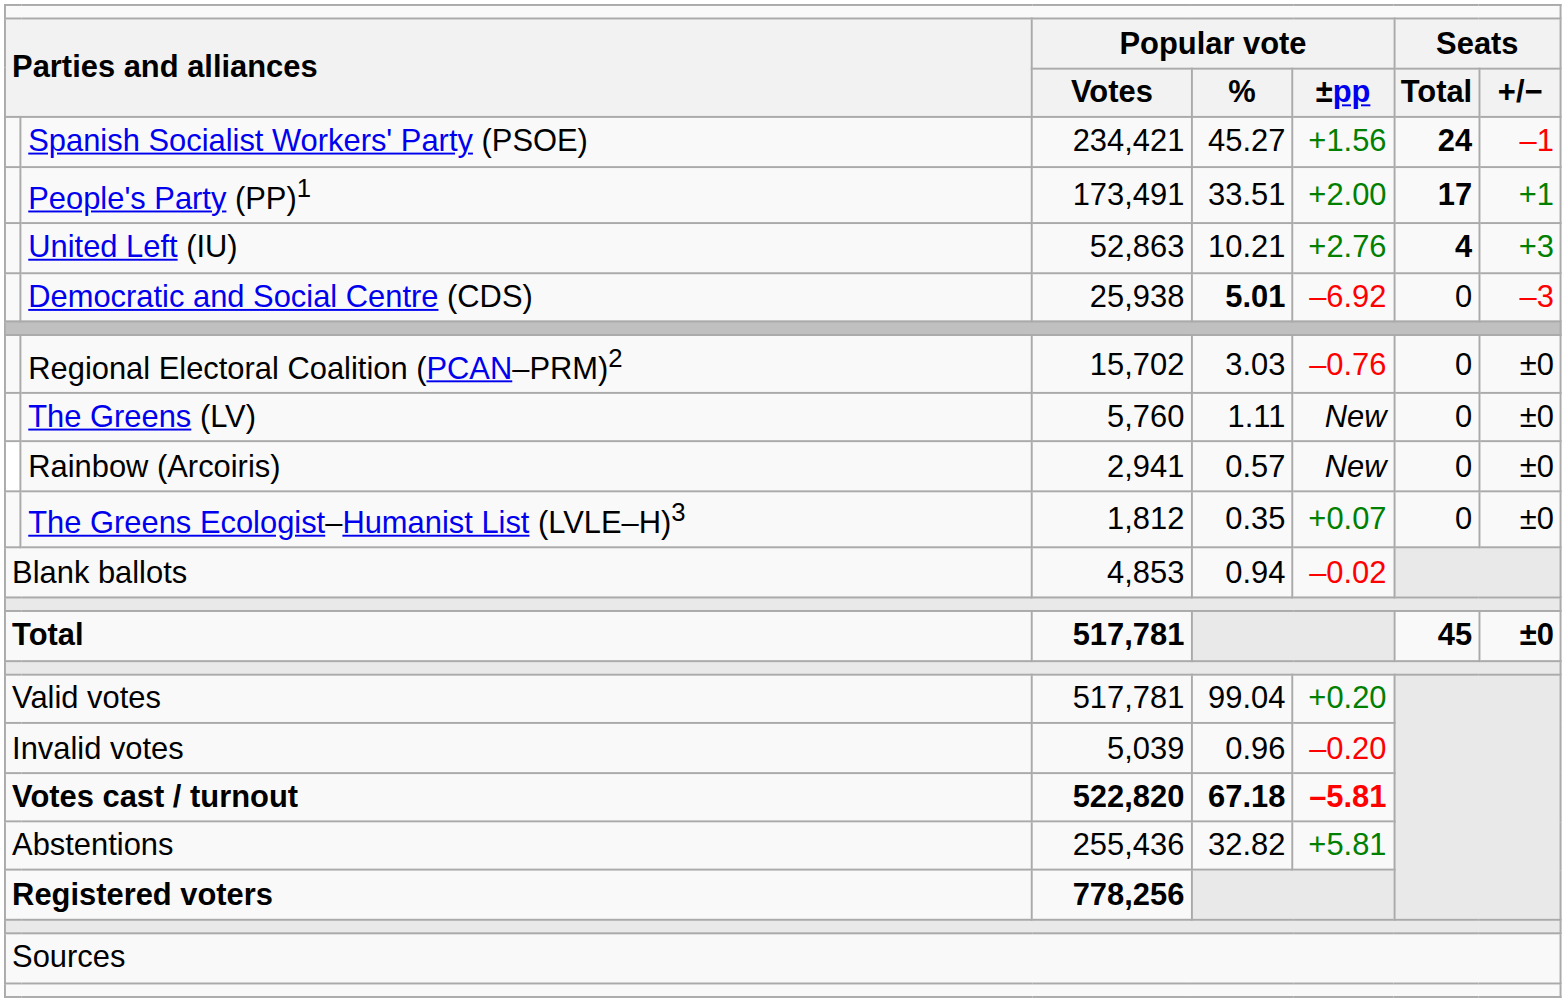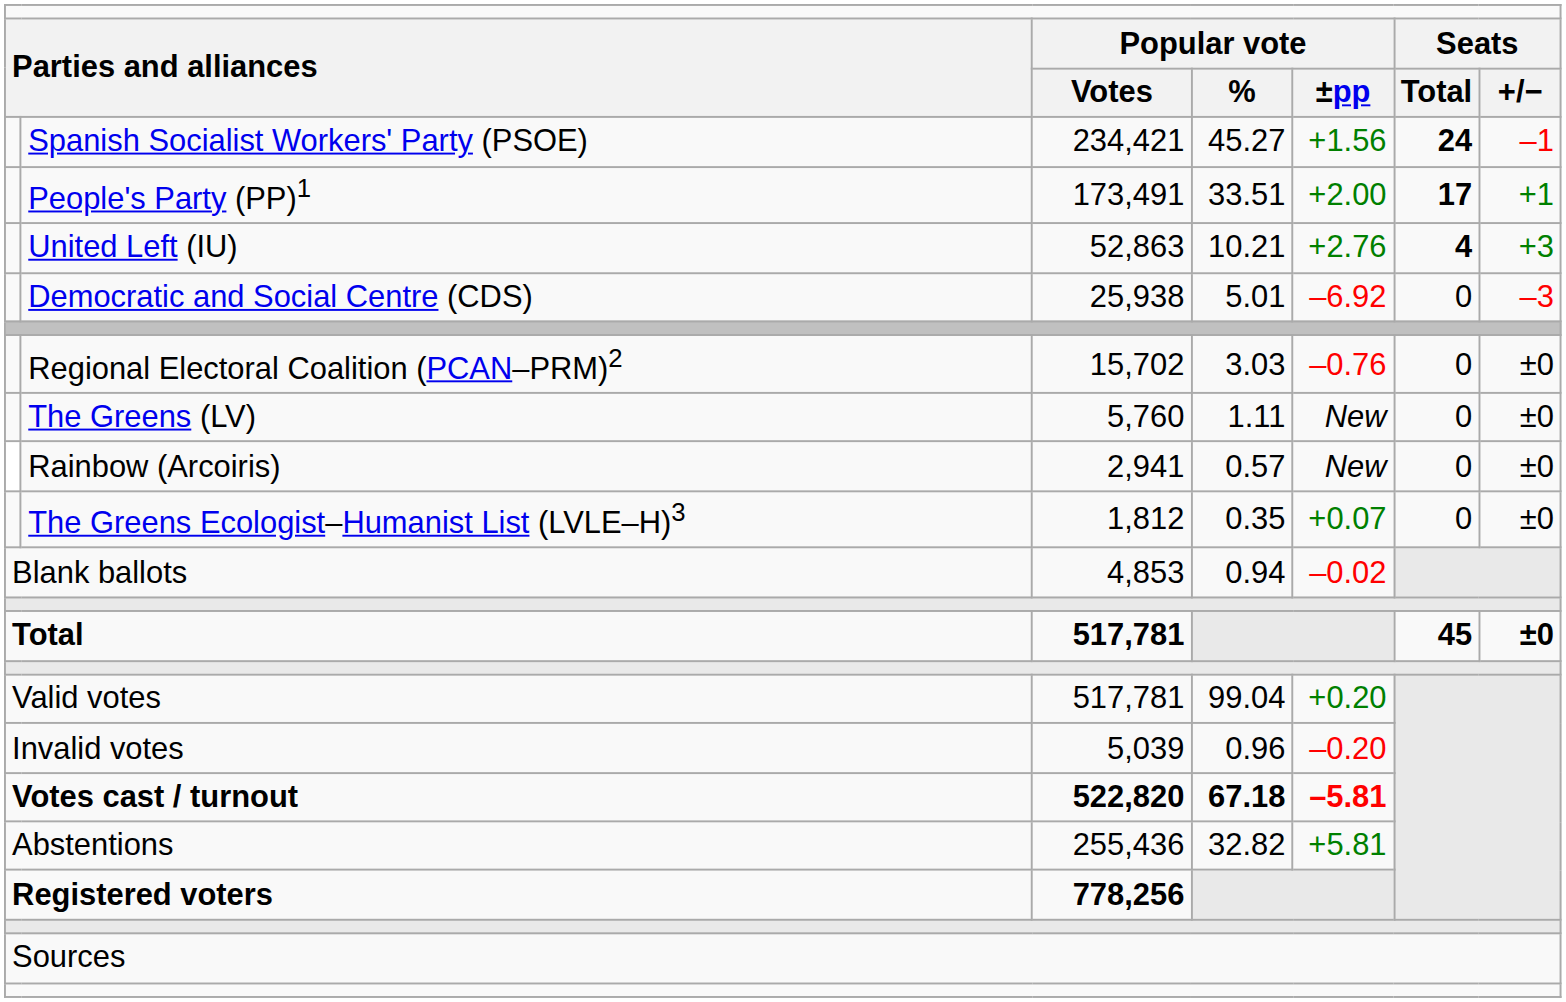(1255, 296) bold -> (1255, 296) normal
